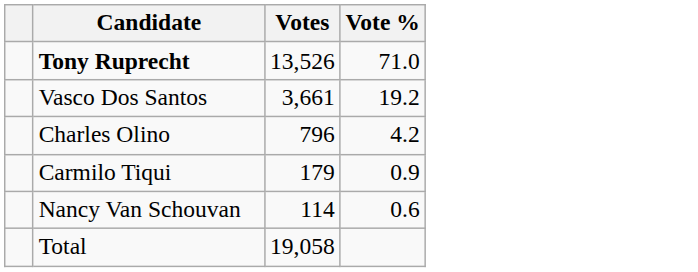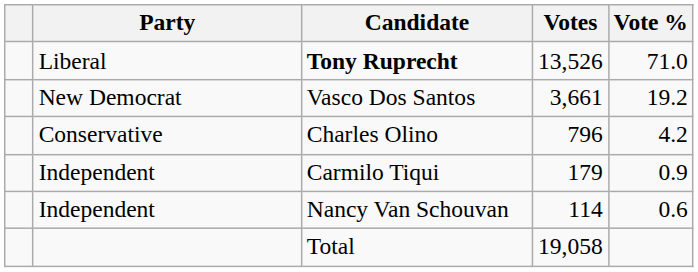+ column: (167, 23)
